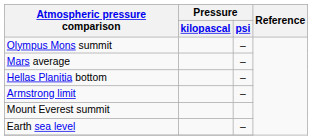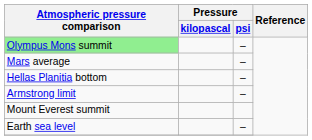(59, 45) no background -> (59, 45) lightgreen background
